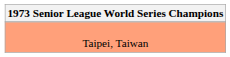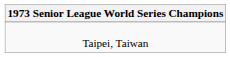(115, 43) lightsalmon background -> (115, 43) no background
